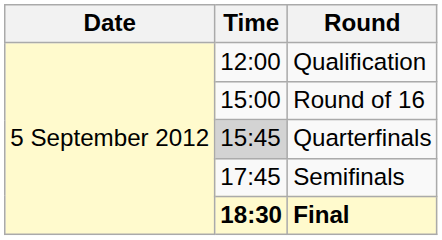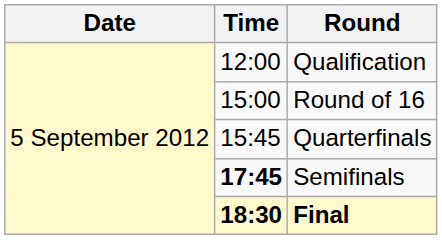(250, 138) lightgrey background -> (250, 138) no background
(250, 176) normal -> (251, 176) bold
